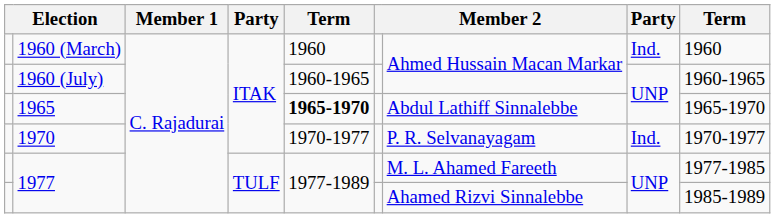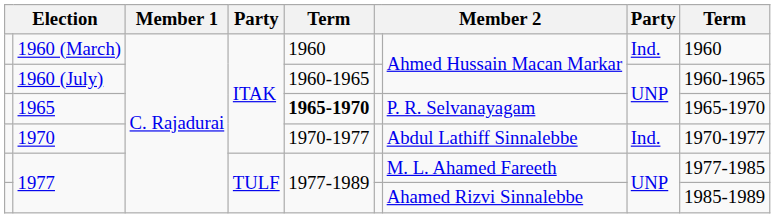(482, 108) Abdul Lathiff Sinnalebbe -> (461, 108) P. R. Selvanayagam
(461, 138) P. R. Selvanayagam -> (482, 138) Abdul Lathiff Sinnalebbe
